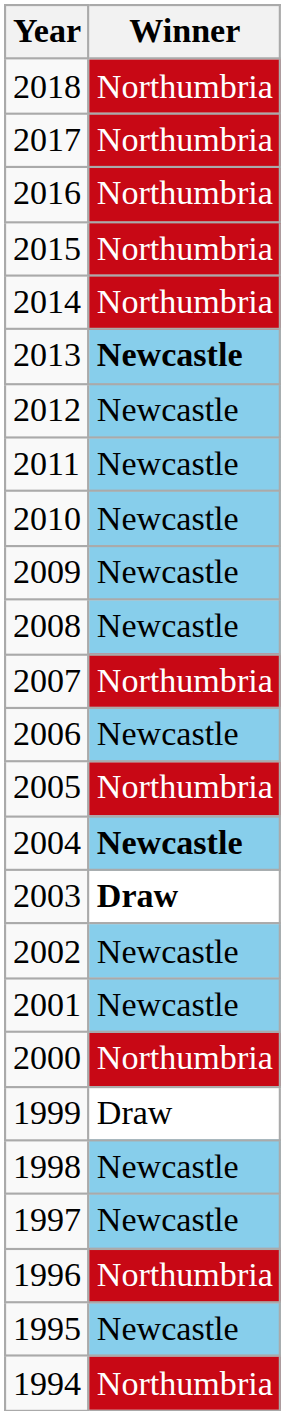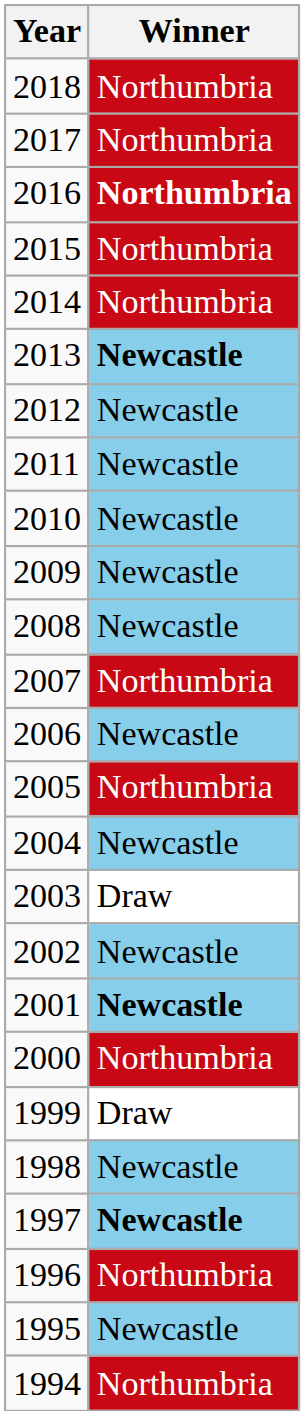(185, 193) normal -> (194, 193) bold
(170, 842) bold -> (168, 842) normal
(137, 896) bold -> (135, 896) normal
(168, 1004) normal -> (170, 1004) bold
(168, 1220) normal -> (170, 1220) bold
